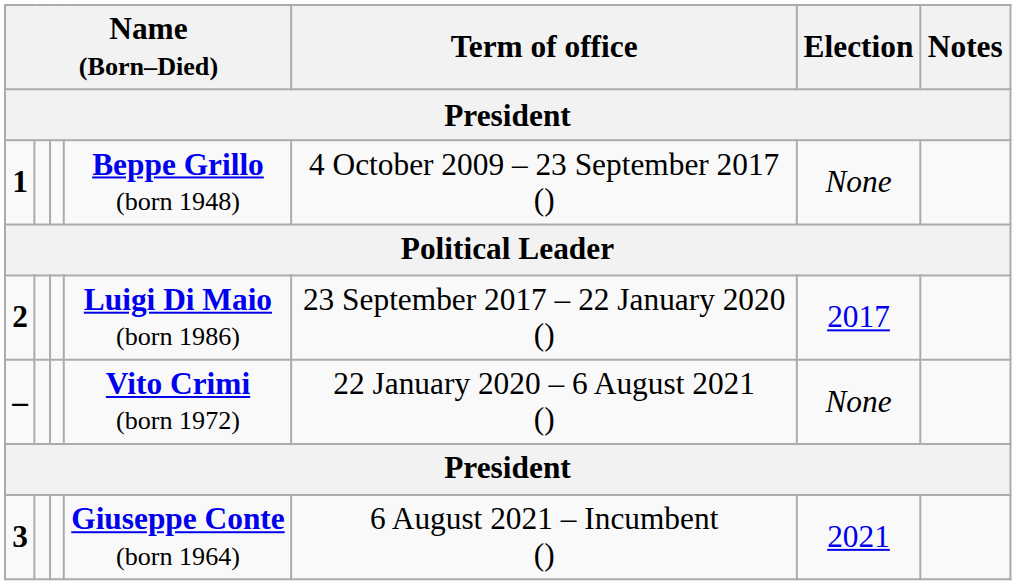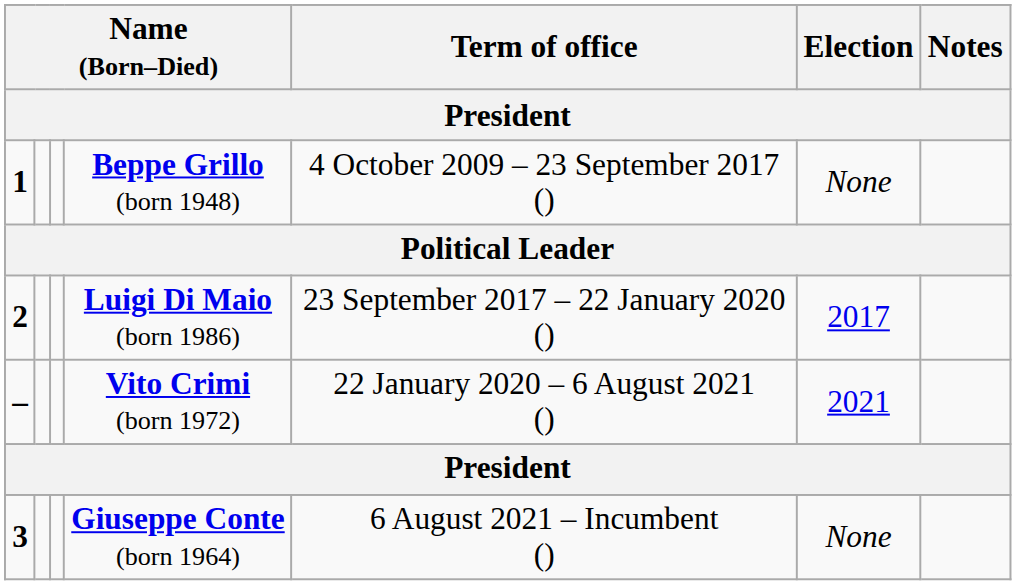(858, 401) None -> (858, 401) 2021
(858, 536) 2021 -> (858, 536) None
